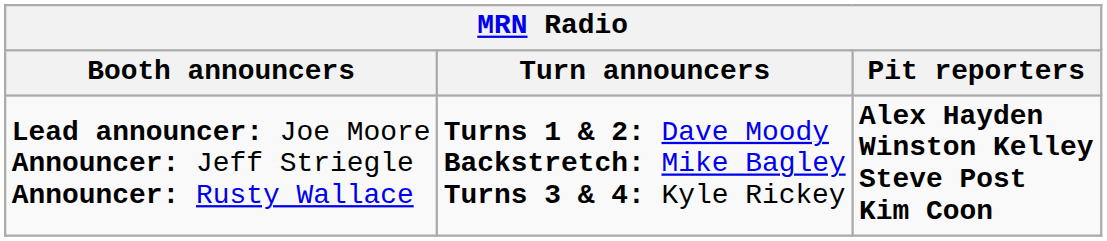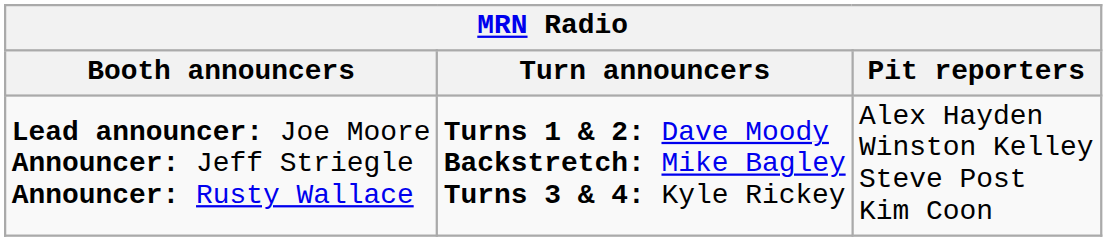(976, 166) bold -> (976, 166) normal
